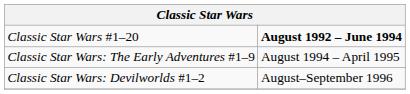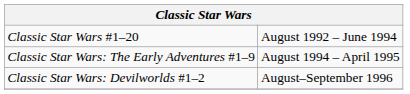(331, 36) bold -> (329, 36) normal
